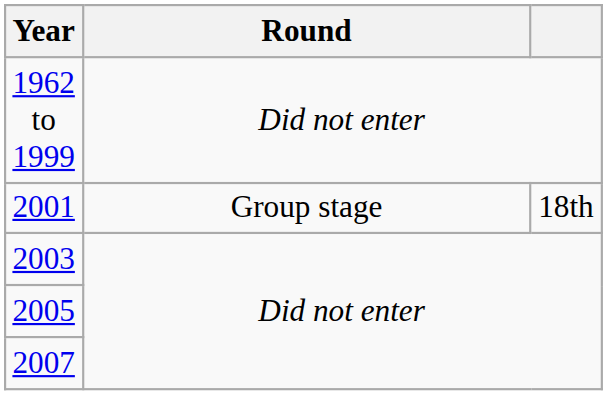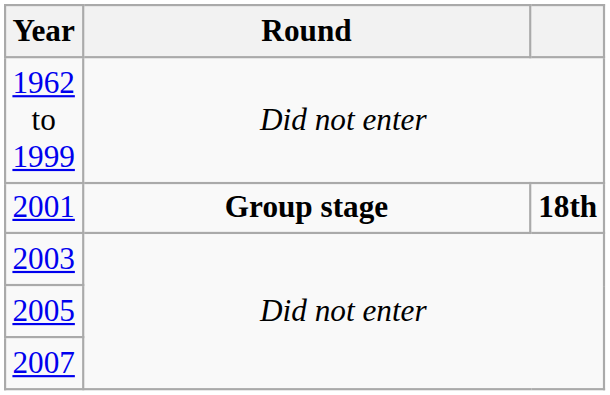(307, 207) normal -> (306, 207) bold
(566, 207) normal -> (568, 207) bold
